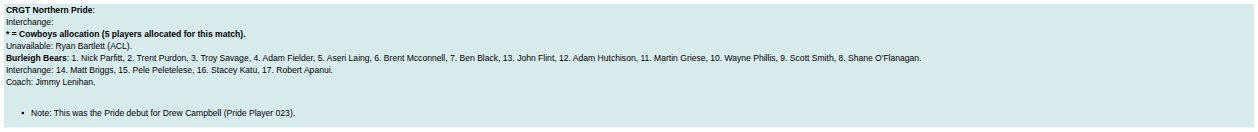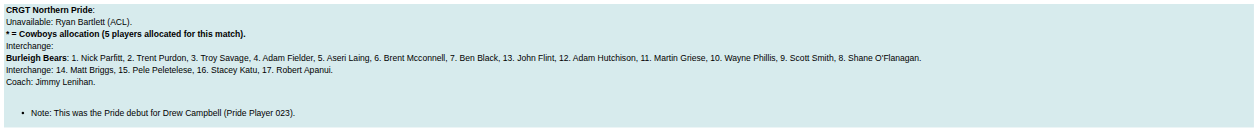(30, 23) Interchange: -> (69, 23) Unavailable: Ryan Bartlett (ACL).
(69, 47) Unavailable: Ryan Bartlett (ACL). -> (30, 47) Interchange:
